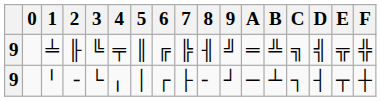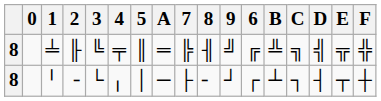columns swapped: (164, 19) <-> (253, 19)
(14, 49) 9 -> (14, 49) 8
(14, 80) 9 -> (14, 80) 8
